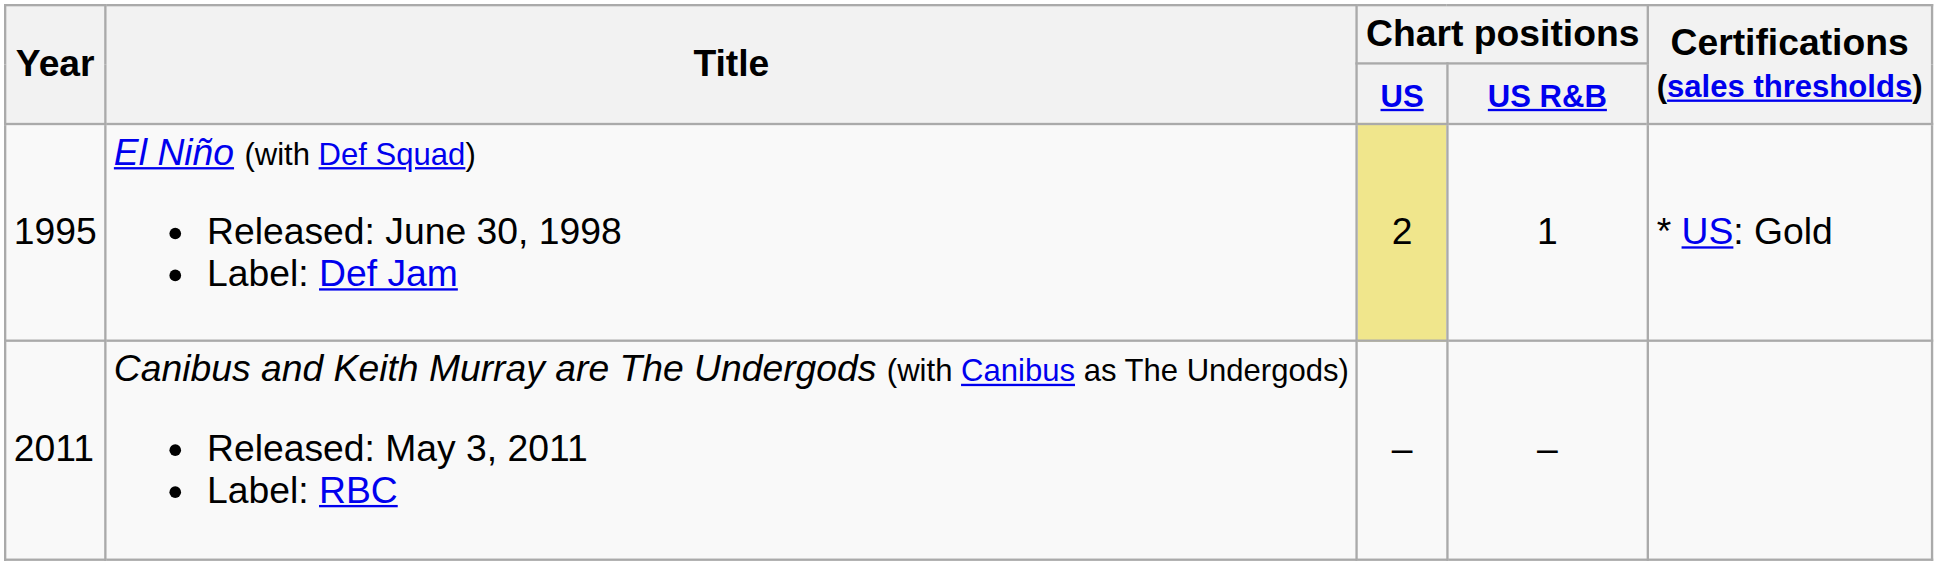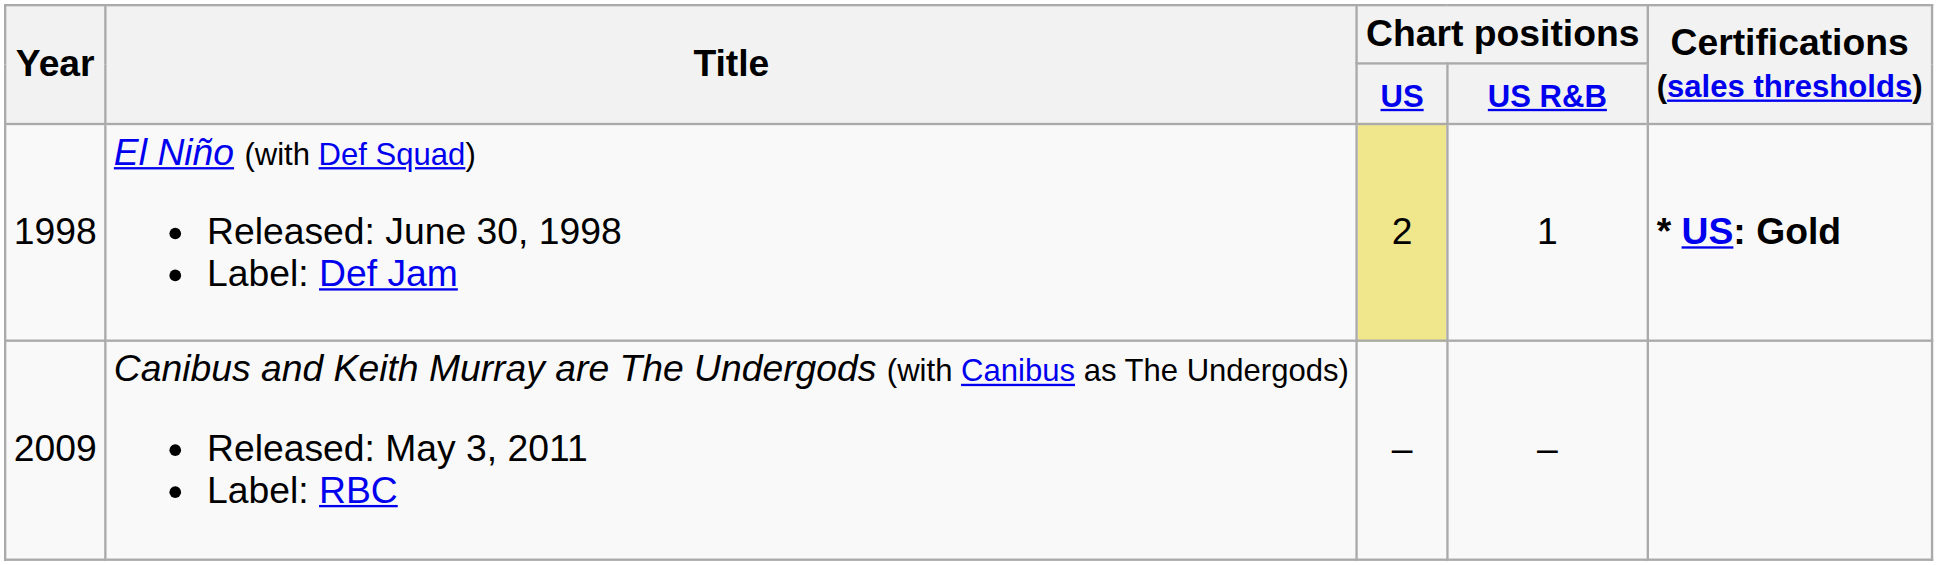(55, 231) 1995 -> (55, 231) 1998
(1745, 231) normal -> (1749, 231) bold
(54, 449) 2011 -> (55, 449) 2009
